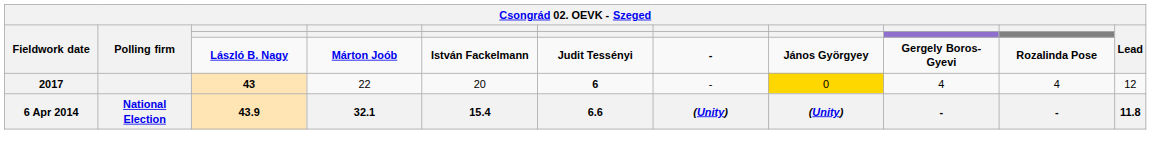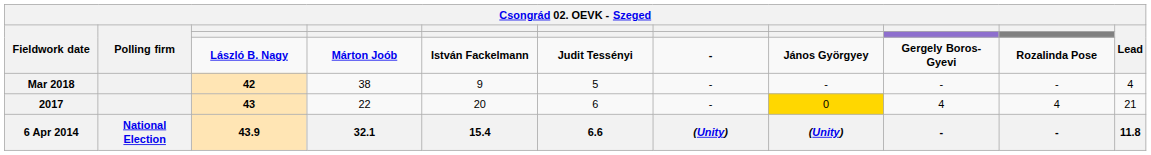+ row: (51, 84)
(595, 83) bold -> (595, 105) normal
(1130, 84) 12 -> (1130, 105) 21
